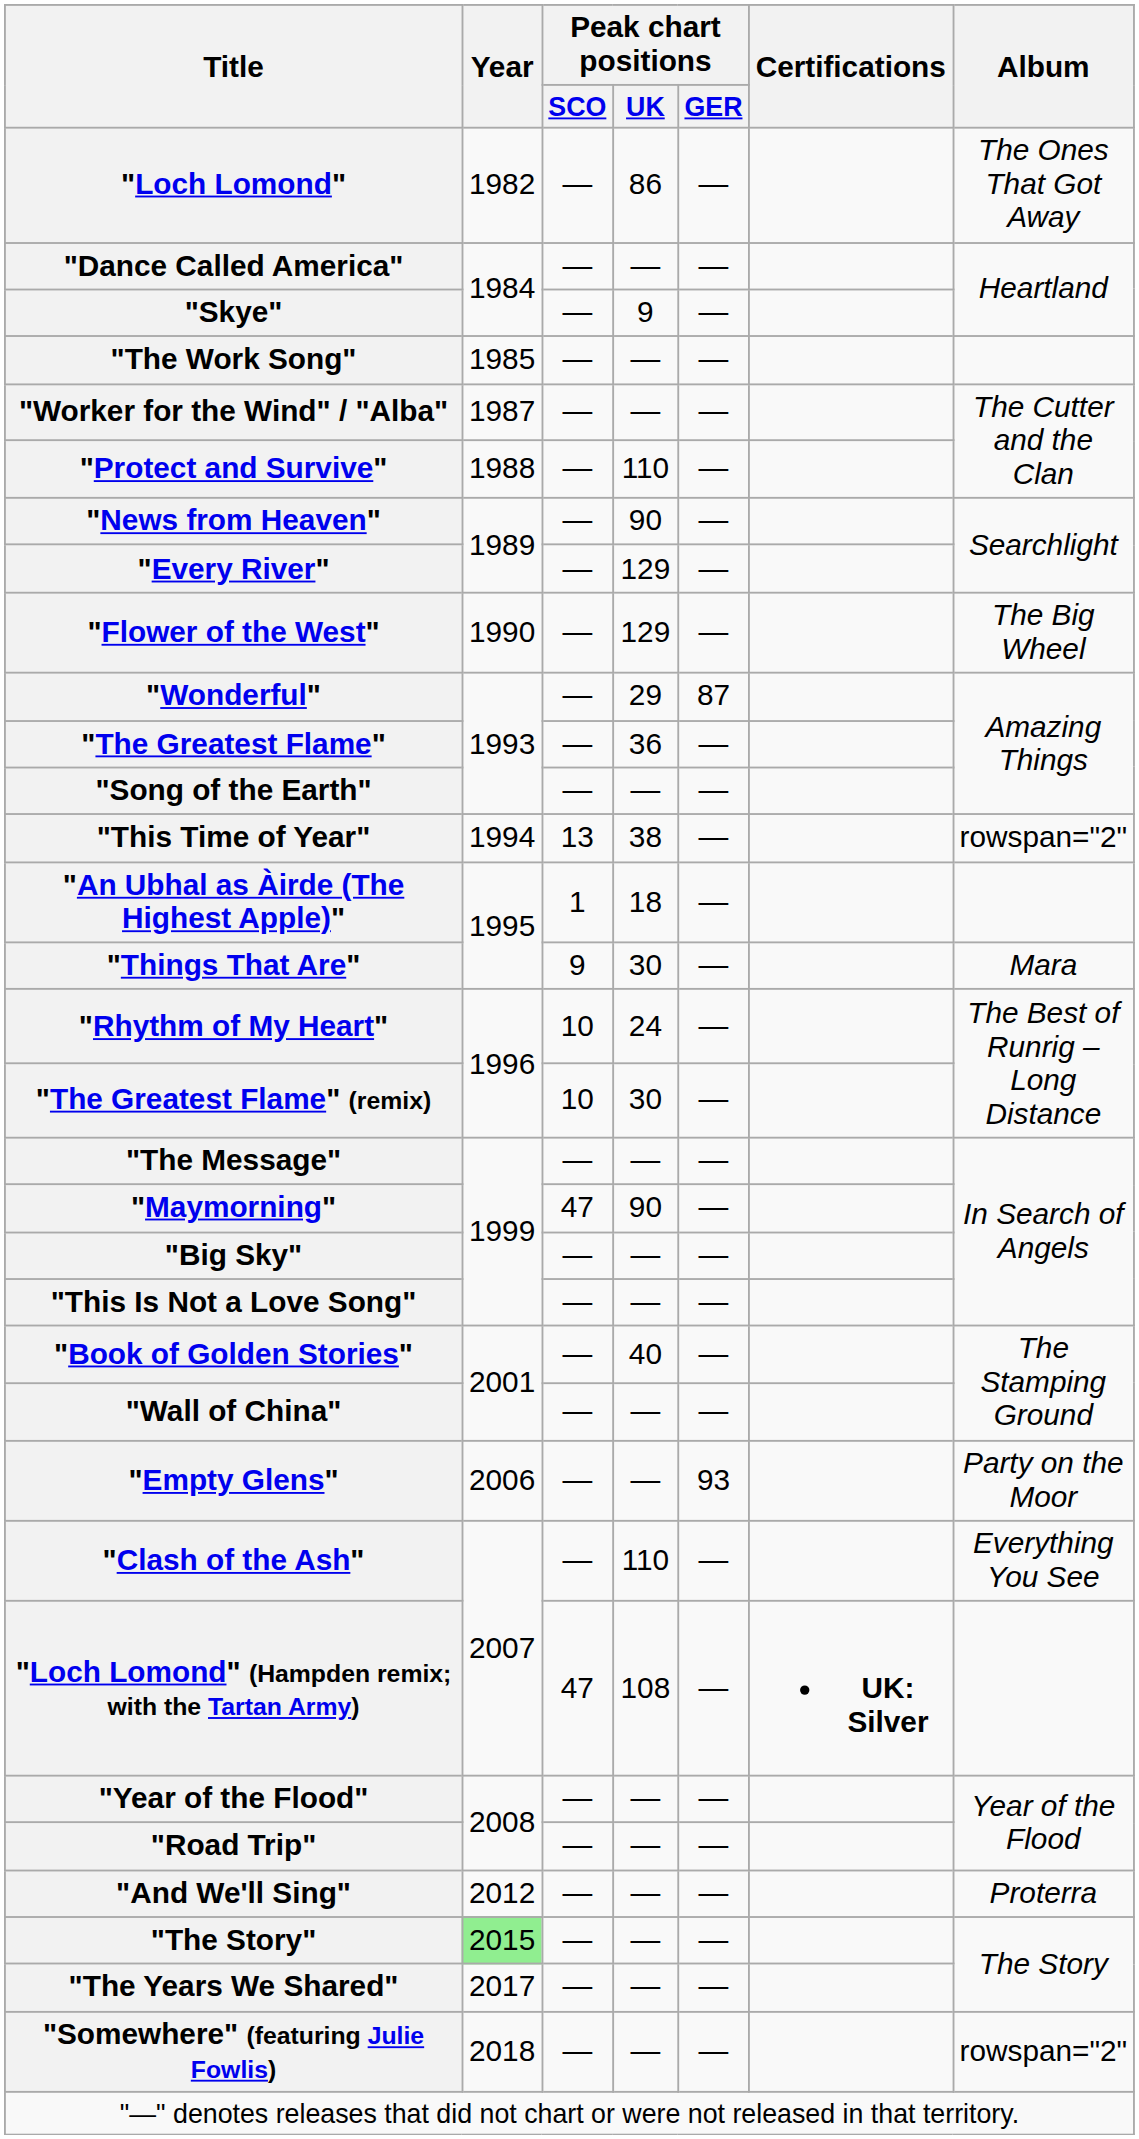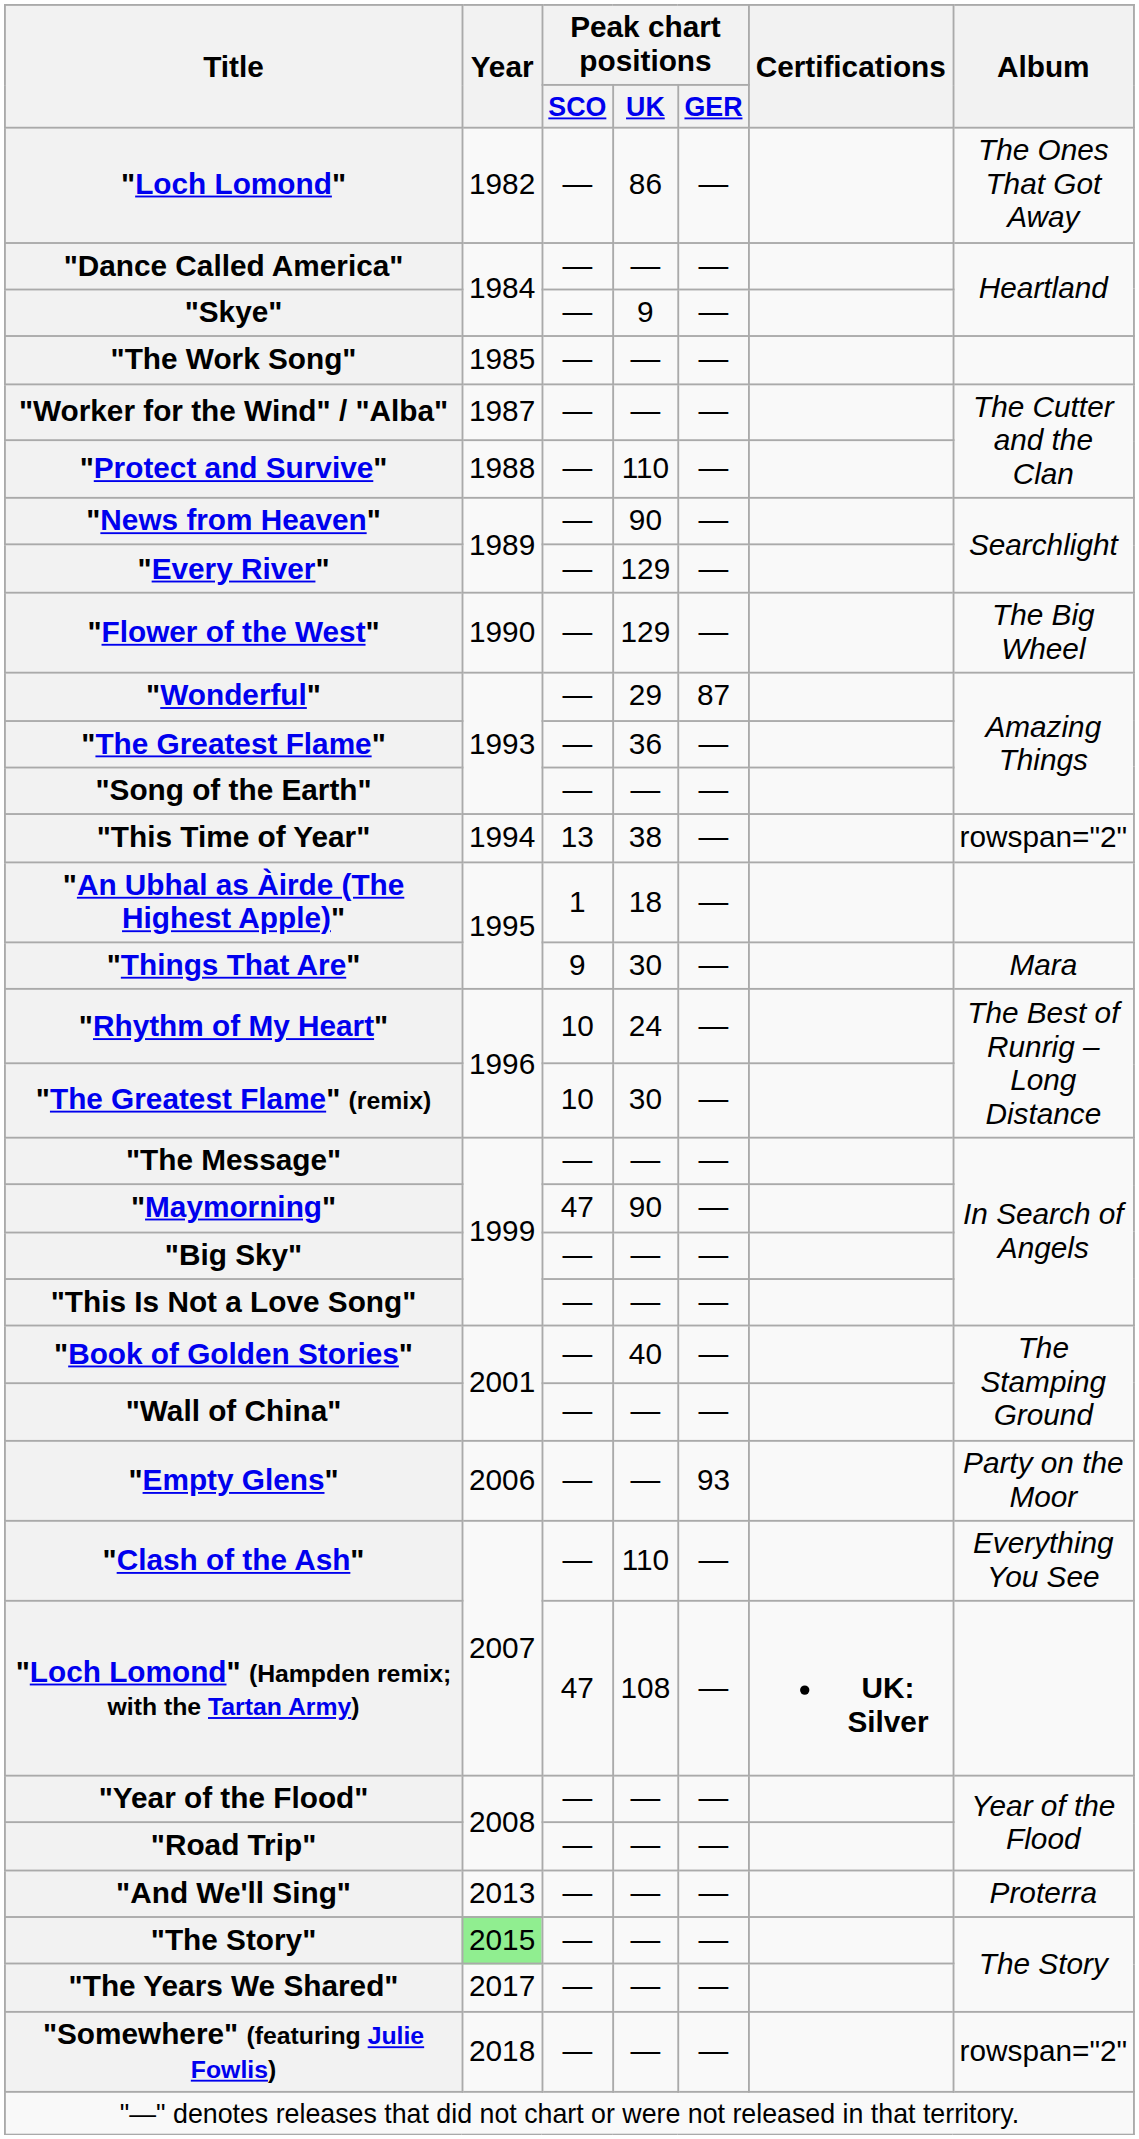(502, 1892) 2012 -> (502, 1892) 2013
